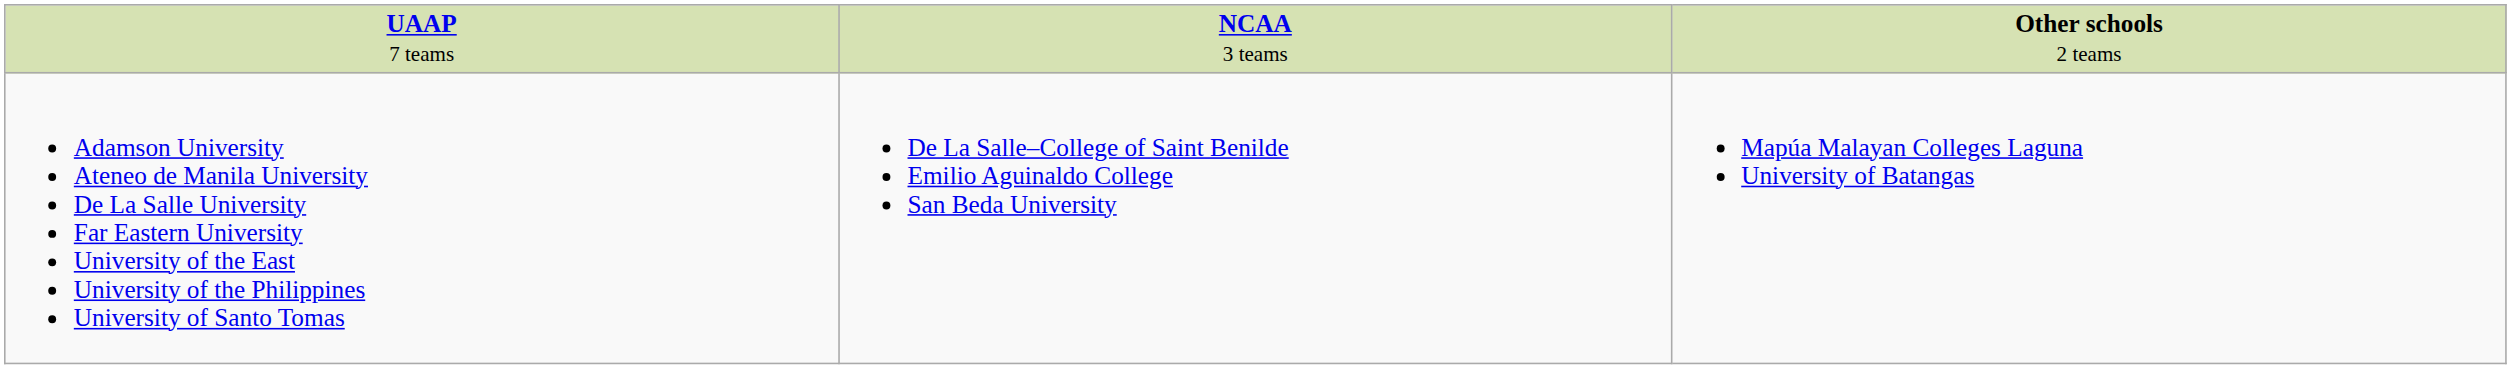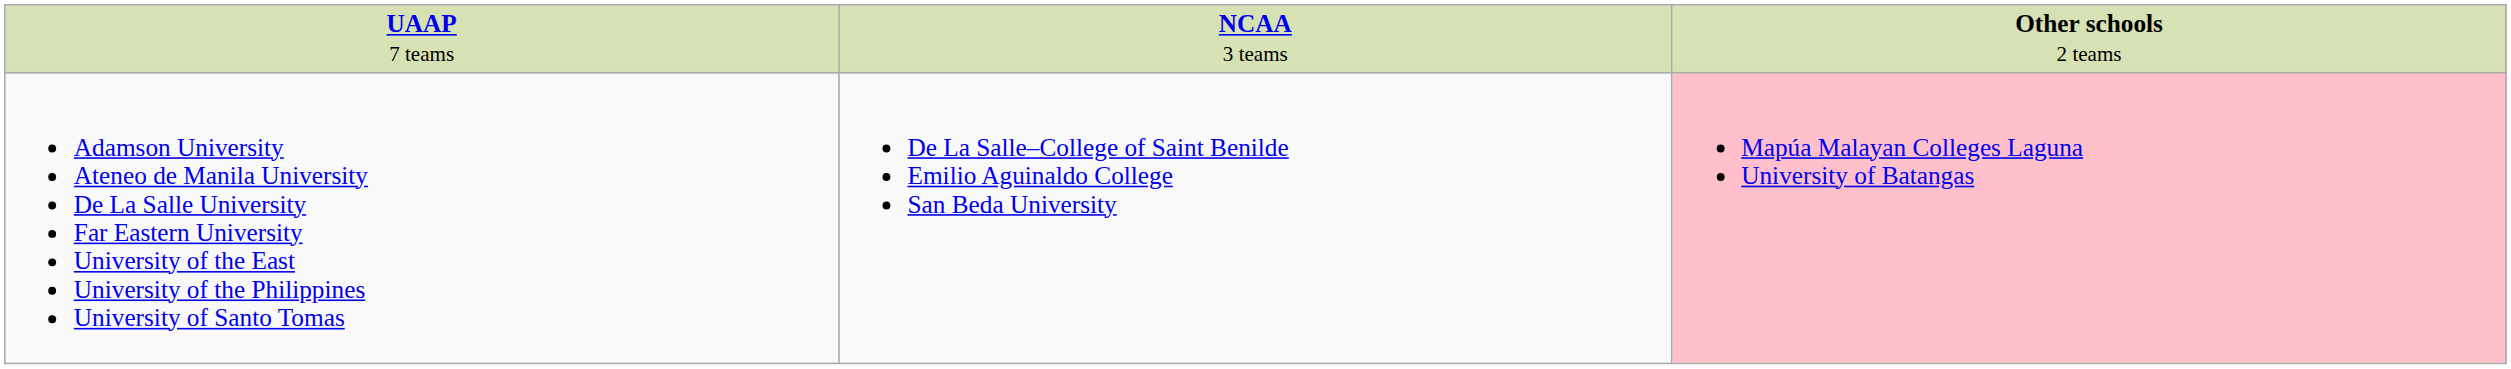(2089, 161) no background -> (2089, 161) pink background
